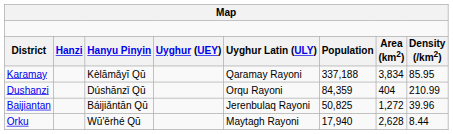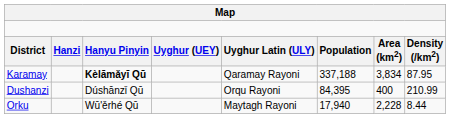(116, 74) normal -> (116, 74) bold
(422, 74) 85.95 -> (419, 74) 87.95
(337, 90) 84,359 -> (335, 90) 84,395
(387, 90) 404 -> (385, 90) 400
- row: (29, 106)
(391, 122) 2,628 -> (389, 106) 2,228
